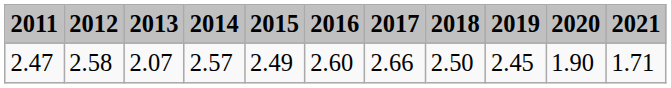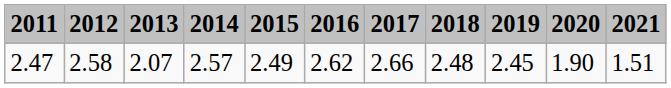(332, 62) 2.60 -> (332, 62) 2.62
(452, 62) 2.50 -> (452, 62) 2.48
(633, 62) 1.71 -> (633, 62) 1.51
